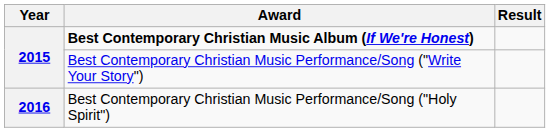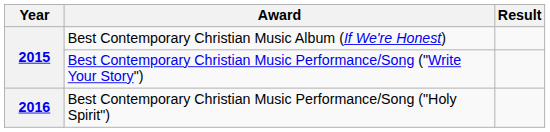(271, 38) bold -> (257, 38) normal
